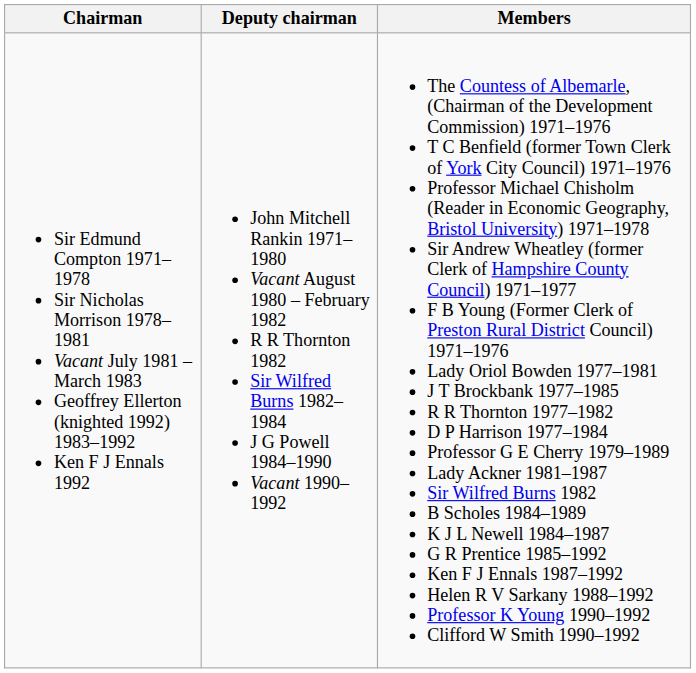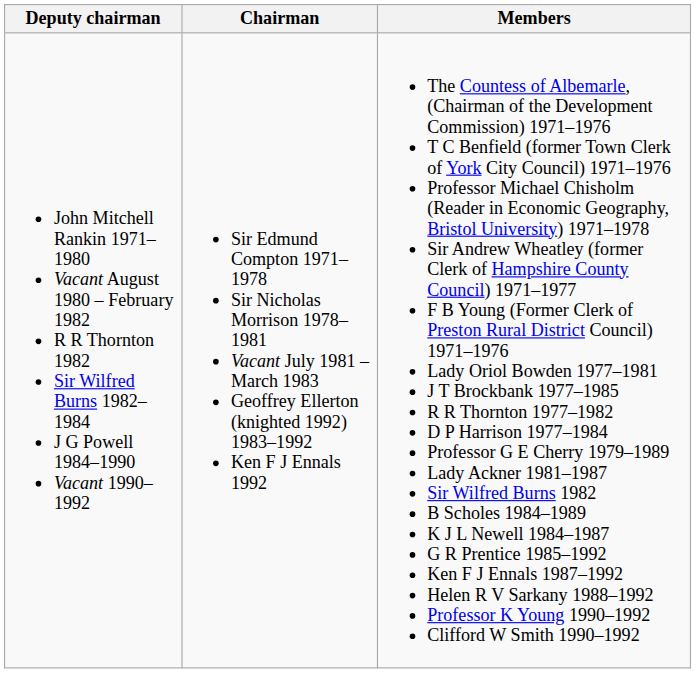columns swapped: (103, 18) <-> (289, 18)
